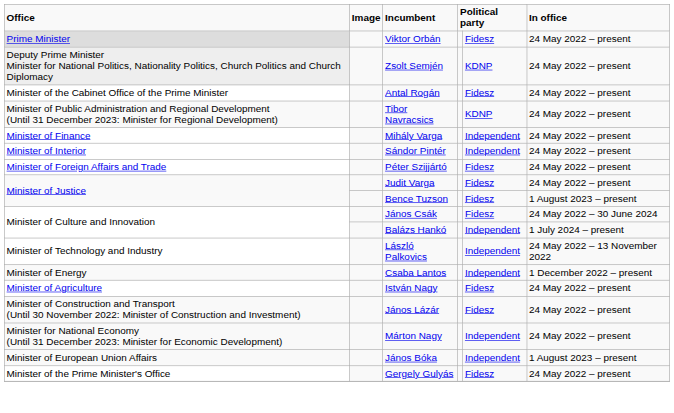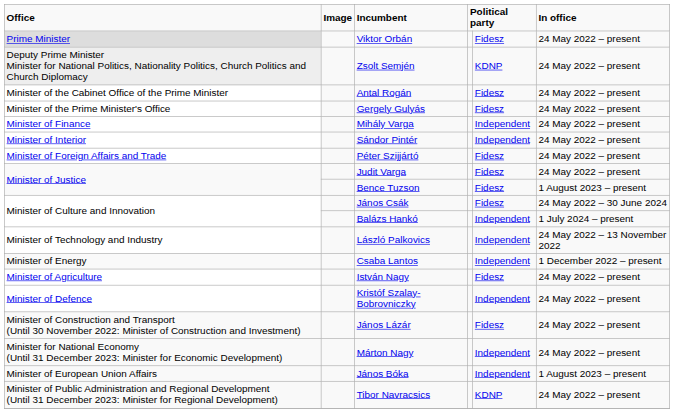rows swapped: (419, 373) <-> (409, 114)
+ row: (389, 298)
